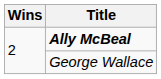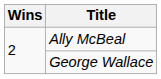(90, 39) bold -> (87, 39) normal
